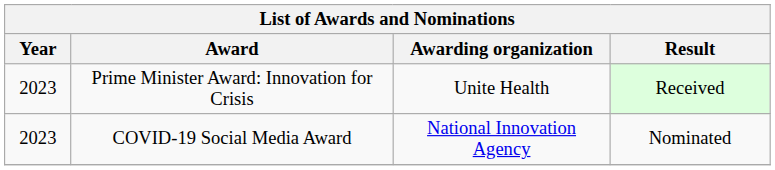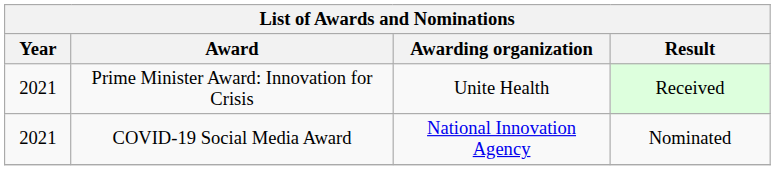(38, 88) 2023 -> (38, 88) 2021
(38, 138) 2023 -> (38, 138) 2021
